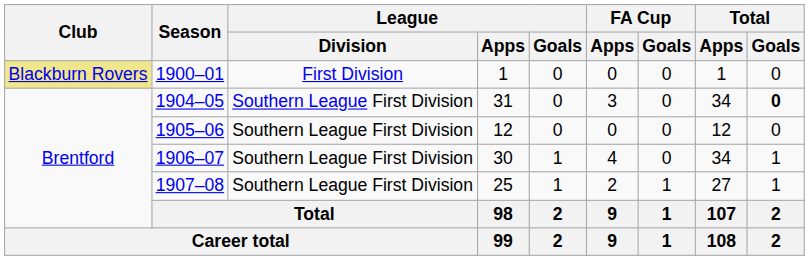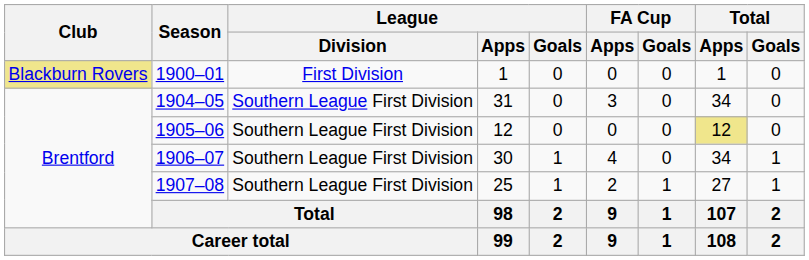(776, 102) bold -> (776, 102) normal
(721, 130) no background -> (721, 130) khaki background
